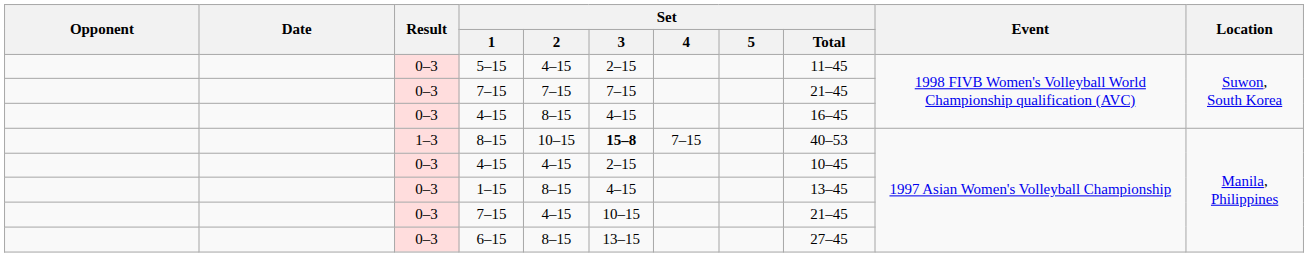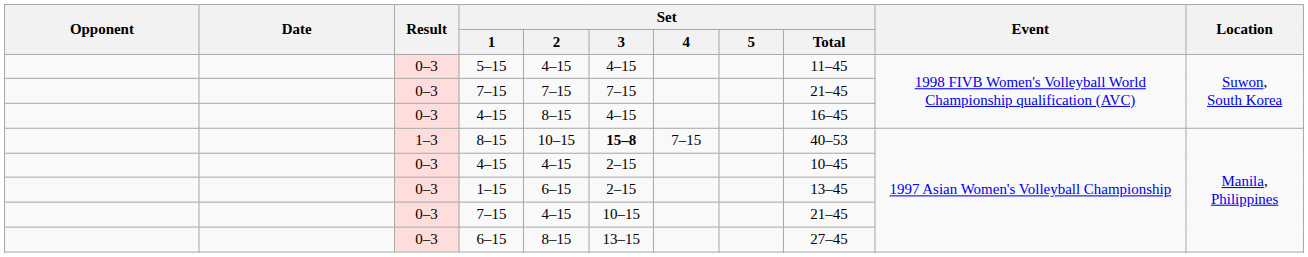(621, 66) 2–15 -> (621, 66) 4–15
(556, 190) 8–15 -> (556, 190) 6–15
(621, 190) 4–15 -> (621, 190) 2–15
